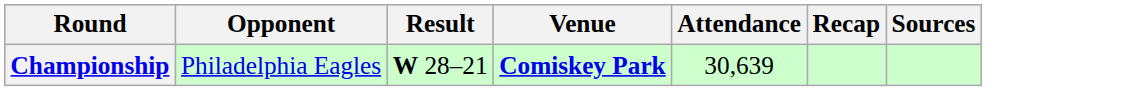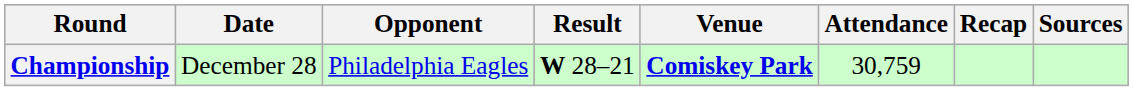+ column: (249, 24)
(739, 64) 30,639 -> (886, 64) 30,759
